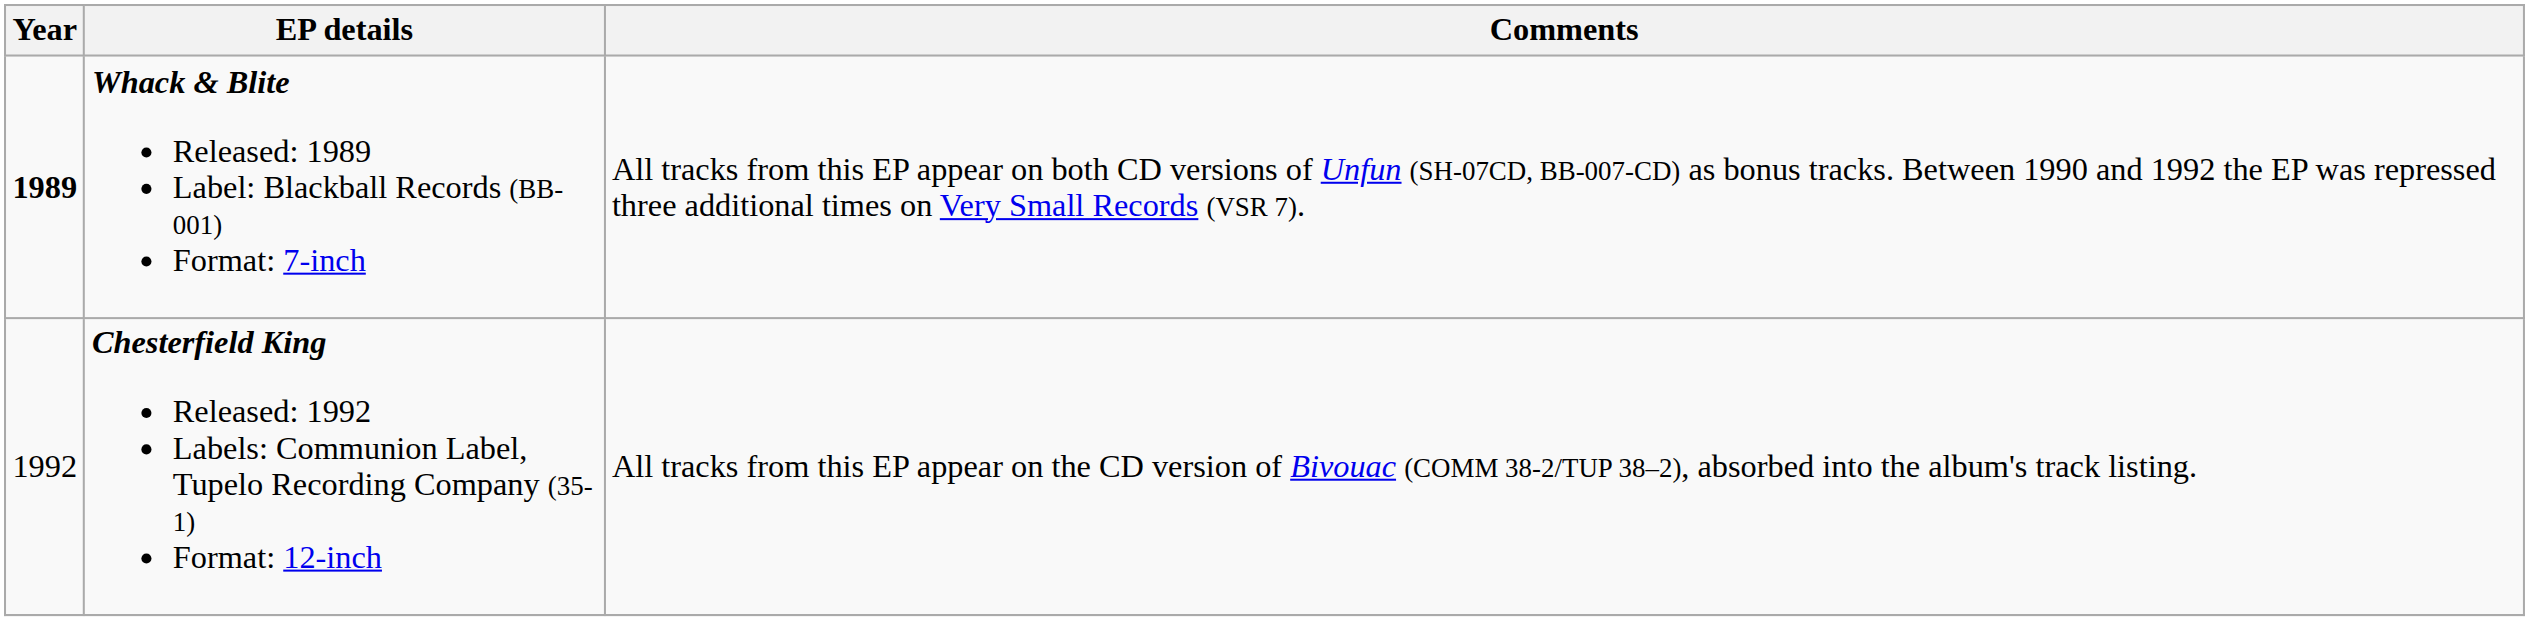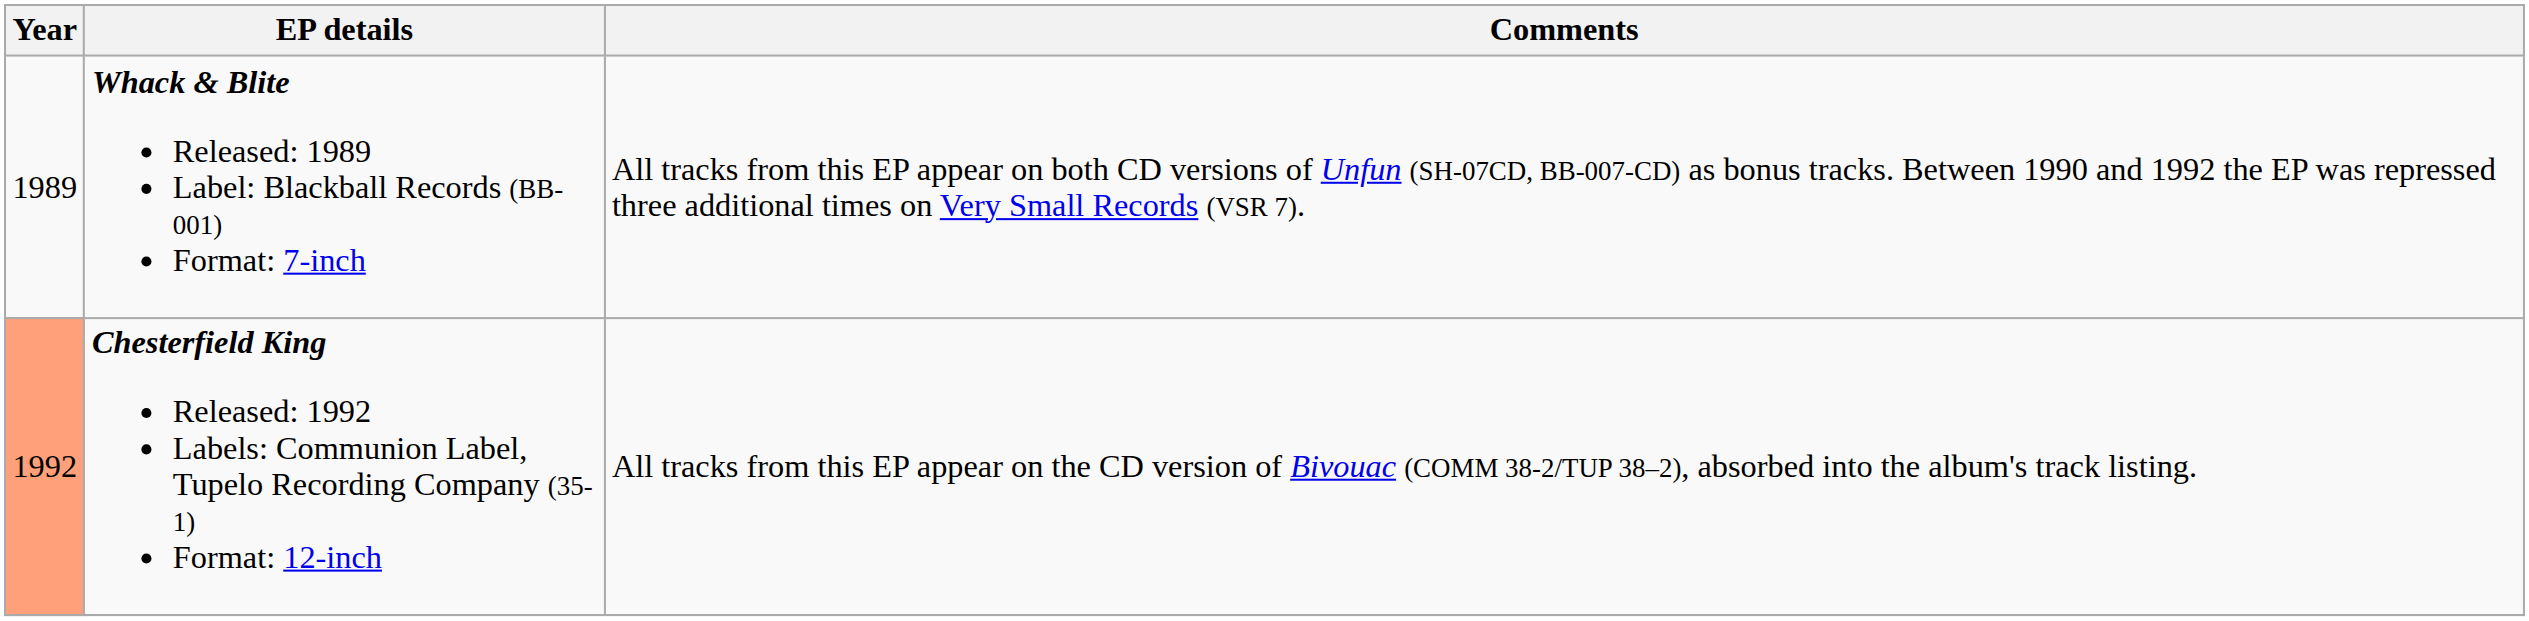(45, 186) bold -> (45, 186) normal
(45, 465) no background -> (45, 465) lightsalmon background
